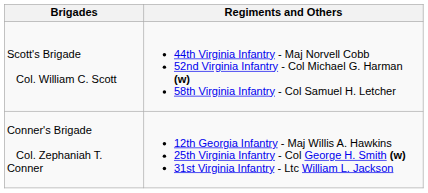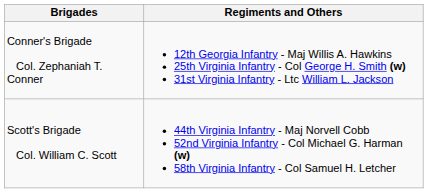rows swapped: (55, 149) <-> (62, 66)
